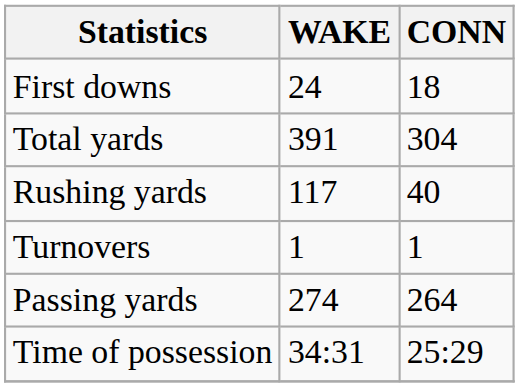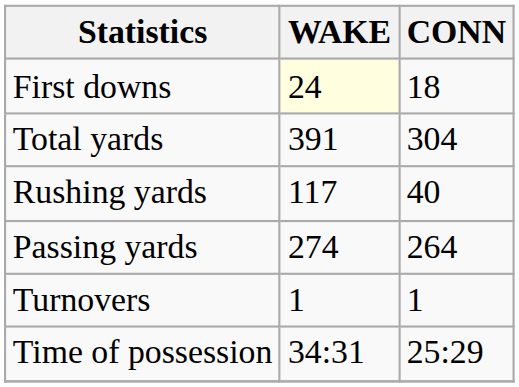(305, 85) no background -> (305, 85) lightyellow background
rows swapped: (105, 299) <-> (82, 246)
